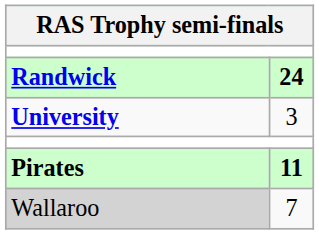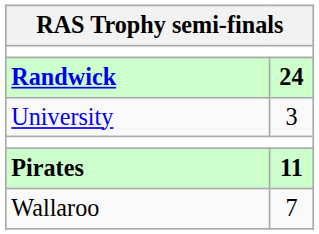(65, 116) bold -> (62, 116) normal
(55, 207) lightgrey background -> (55, 207) no background
